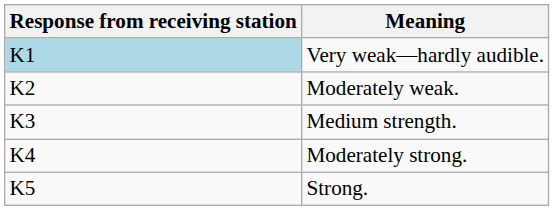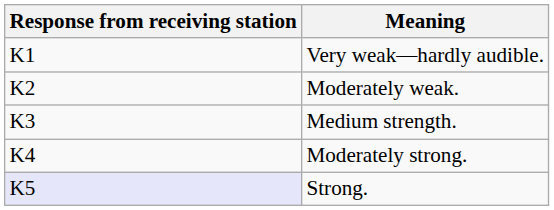(22, 54) lightblue background -> (22, 54) no background
(22, 188) no background -> (22, 188) lavender background
